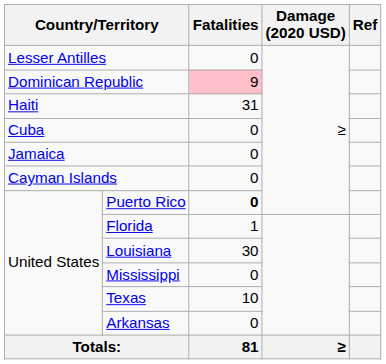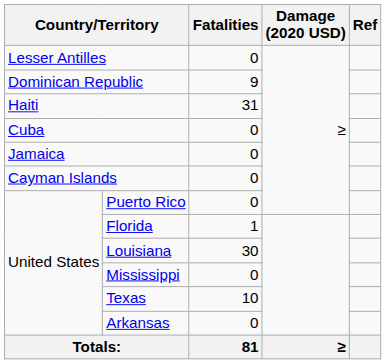(254, 81) pink background -> (254, 81) no background
(254, 202) bold -> (254, 202) normal
